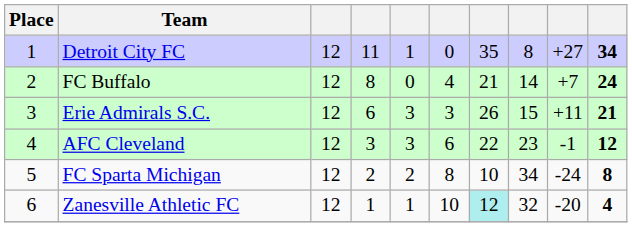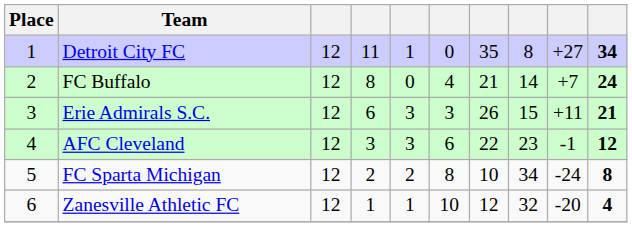(489, 205) paleturquoise background -> (489, 205) no background
